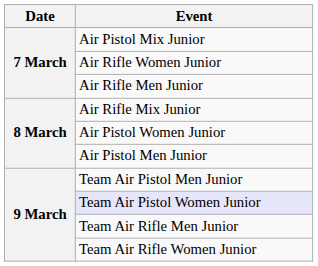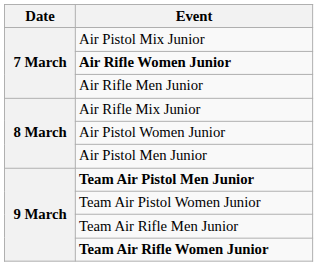(150, 62) normal -> (155, 62) bold
(161, 179) normal -> (167, 179) bold
(170, 202) lavender background -> (170, 202) no background
(168, 249) normal -> (174, 249) bold
